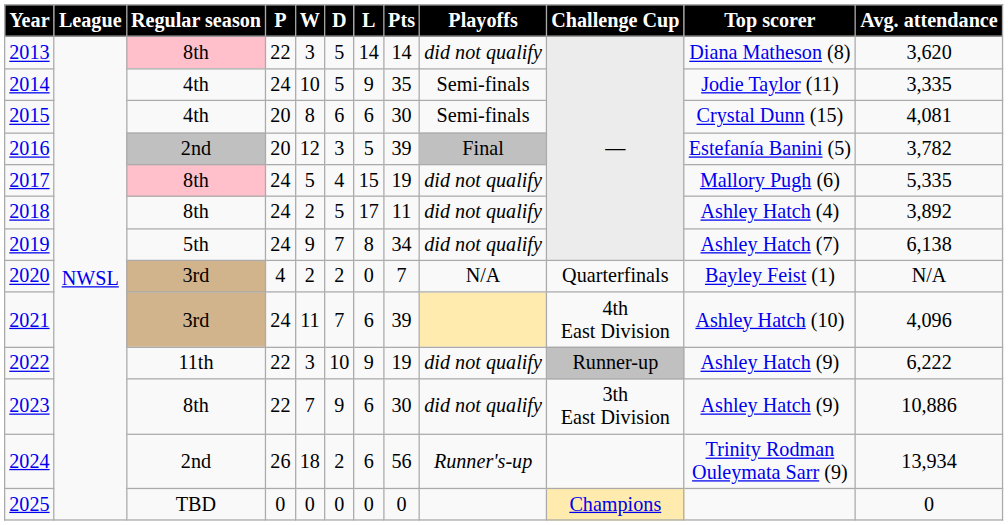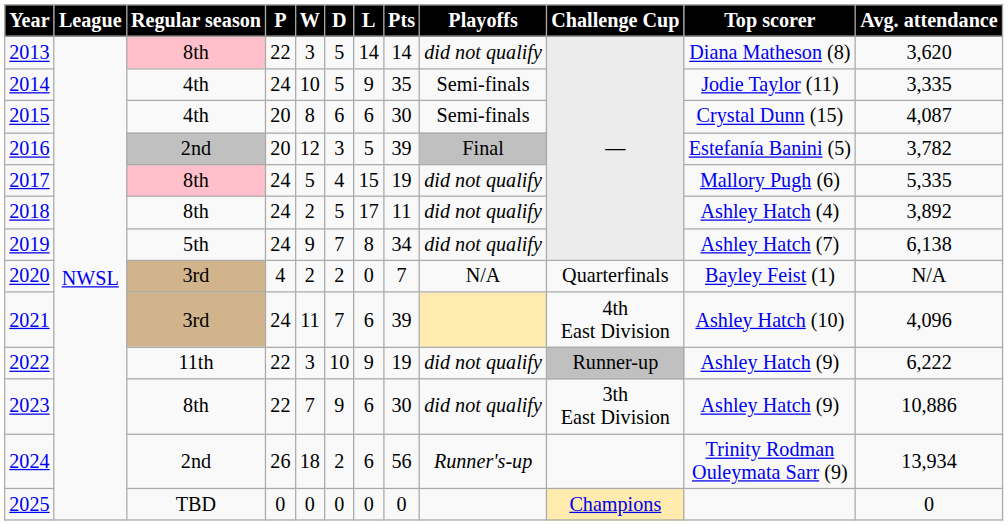(929, 116) 4,081 -> (929, 116) 4,087
